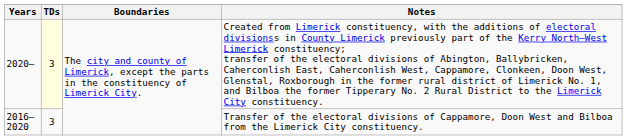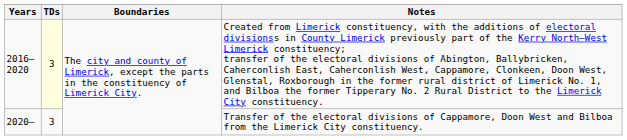(20, 64) 2020– -> (20, 64) 2016–2020
(20, 122) 2016–2020 -> (20, 122) 2020–
